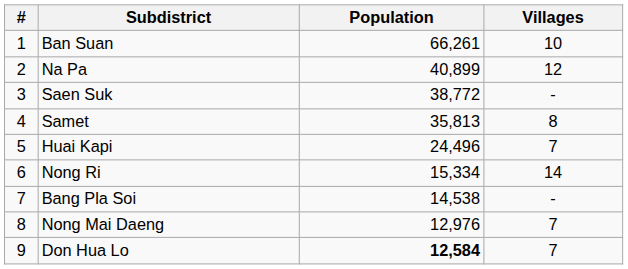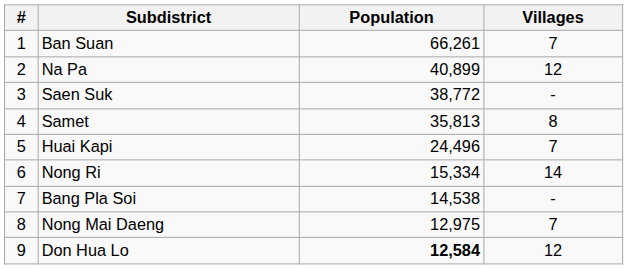(553, 43) 10 -> (553, 43) 7
(455, 224) 12,976 -> (455, 224) 12,975
(553, 250) 7 -> (553, 250) 12
